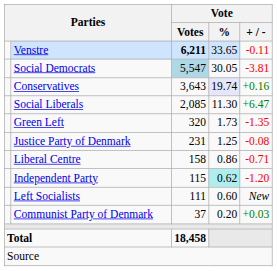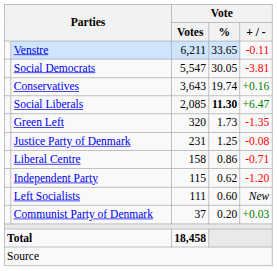(193, 50) bold -> (193, 50) normal
(193, 68) lightblue background -> (193, 68) no background
(224, 86) lavender background -> (224, 86) no background
(224, 104) normal -> (225, 104) bold
(227, 178) paleturquoise background -> (227, 178) no background
